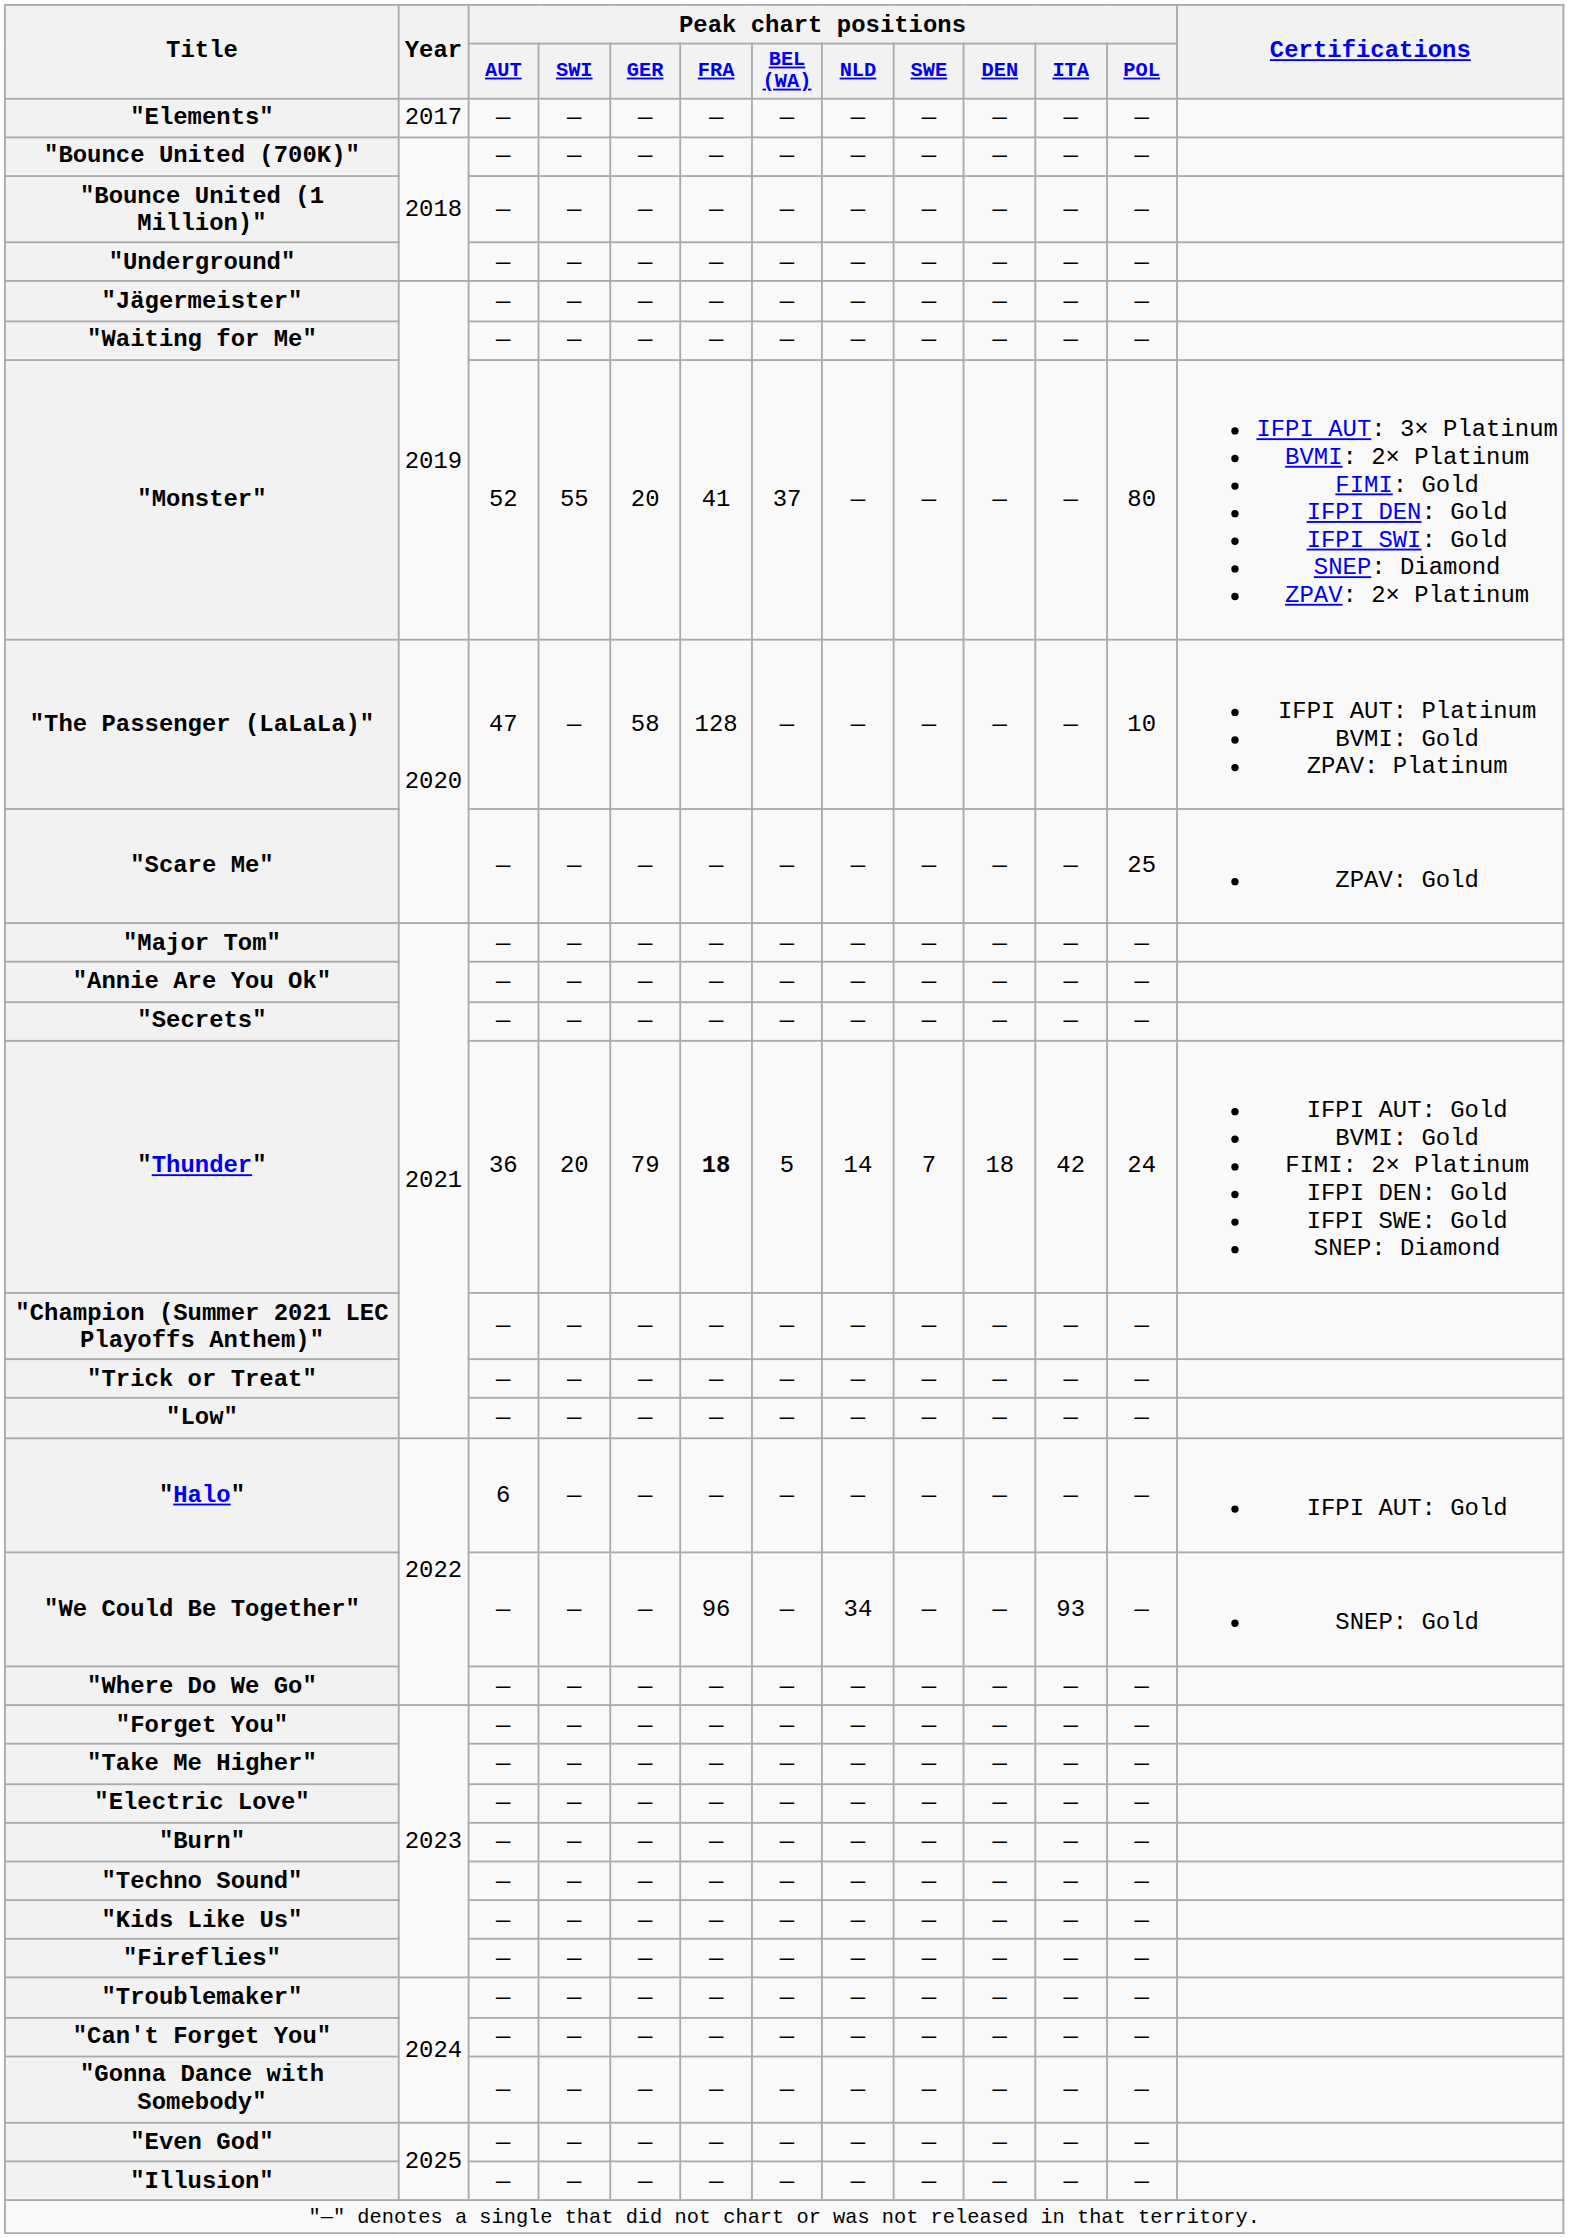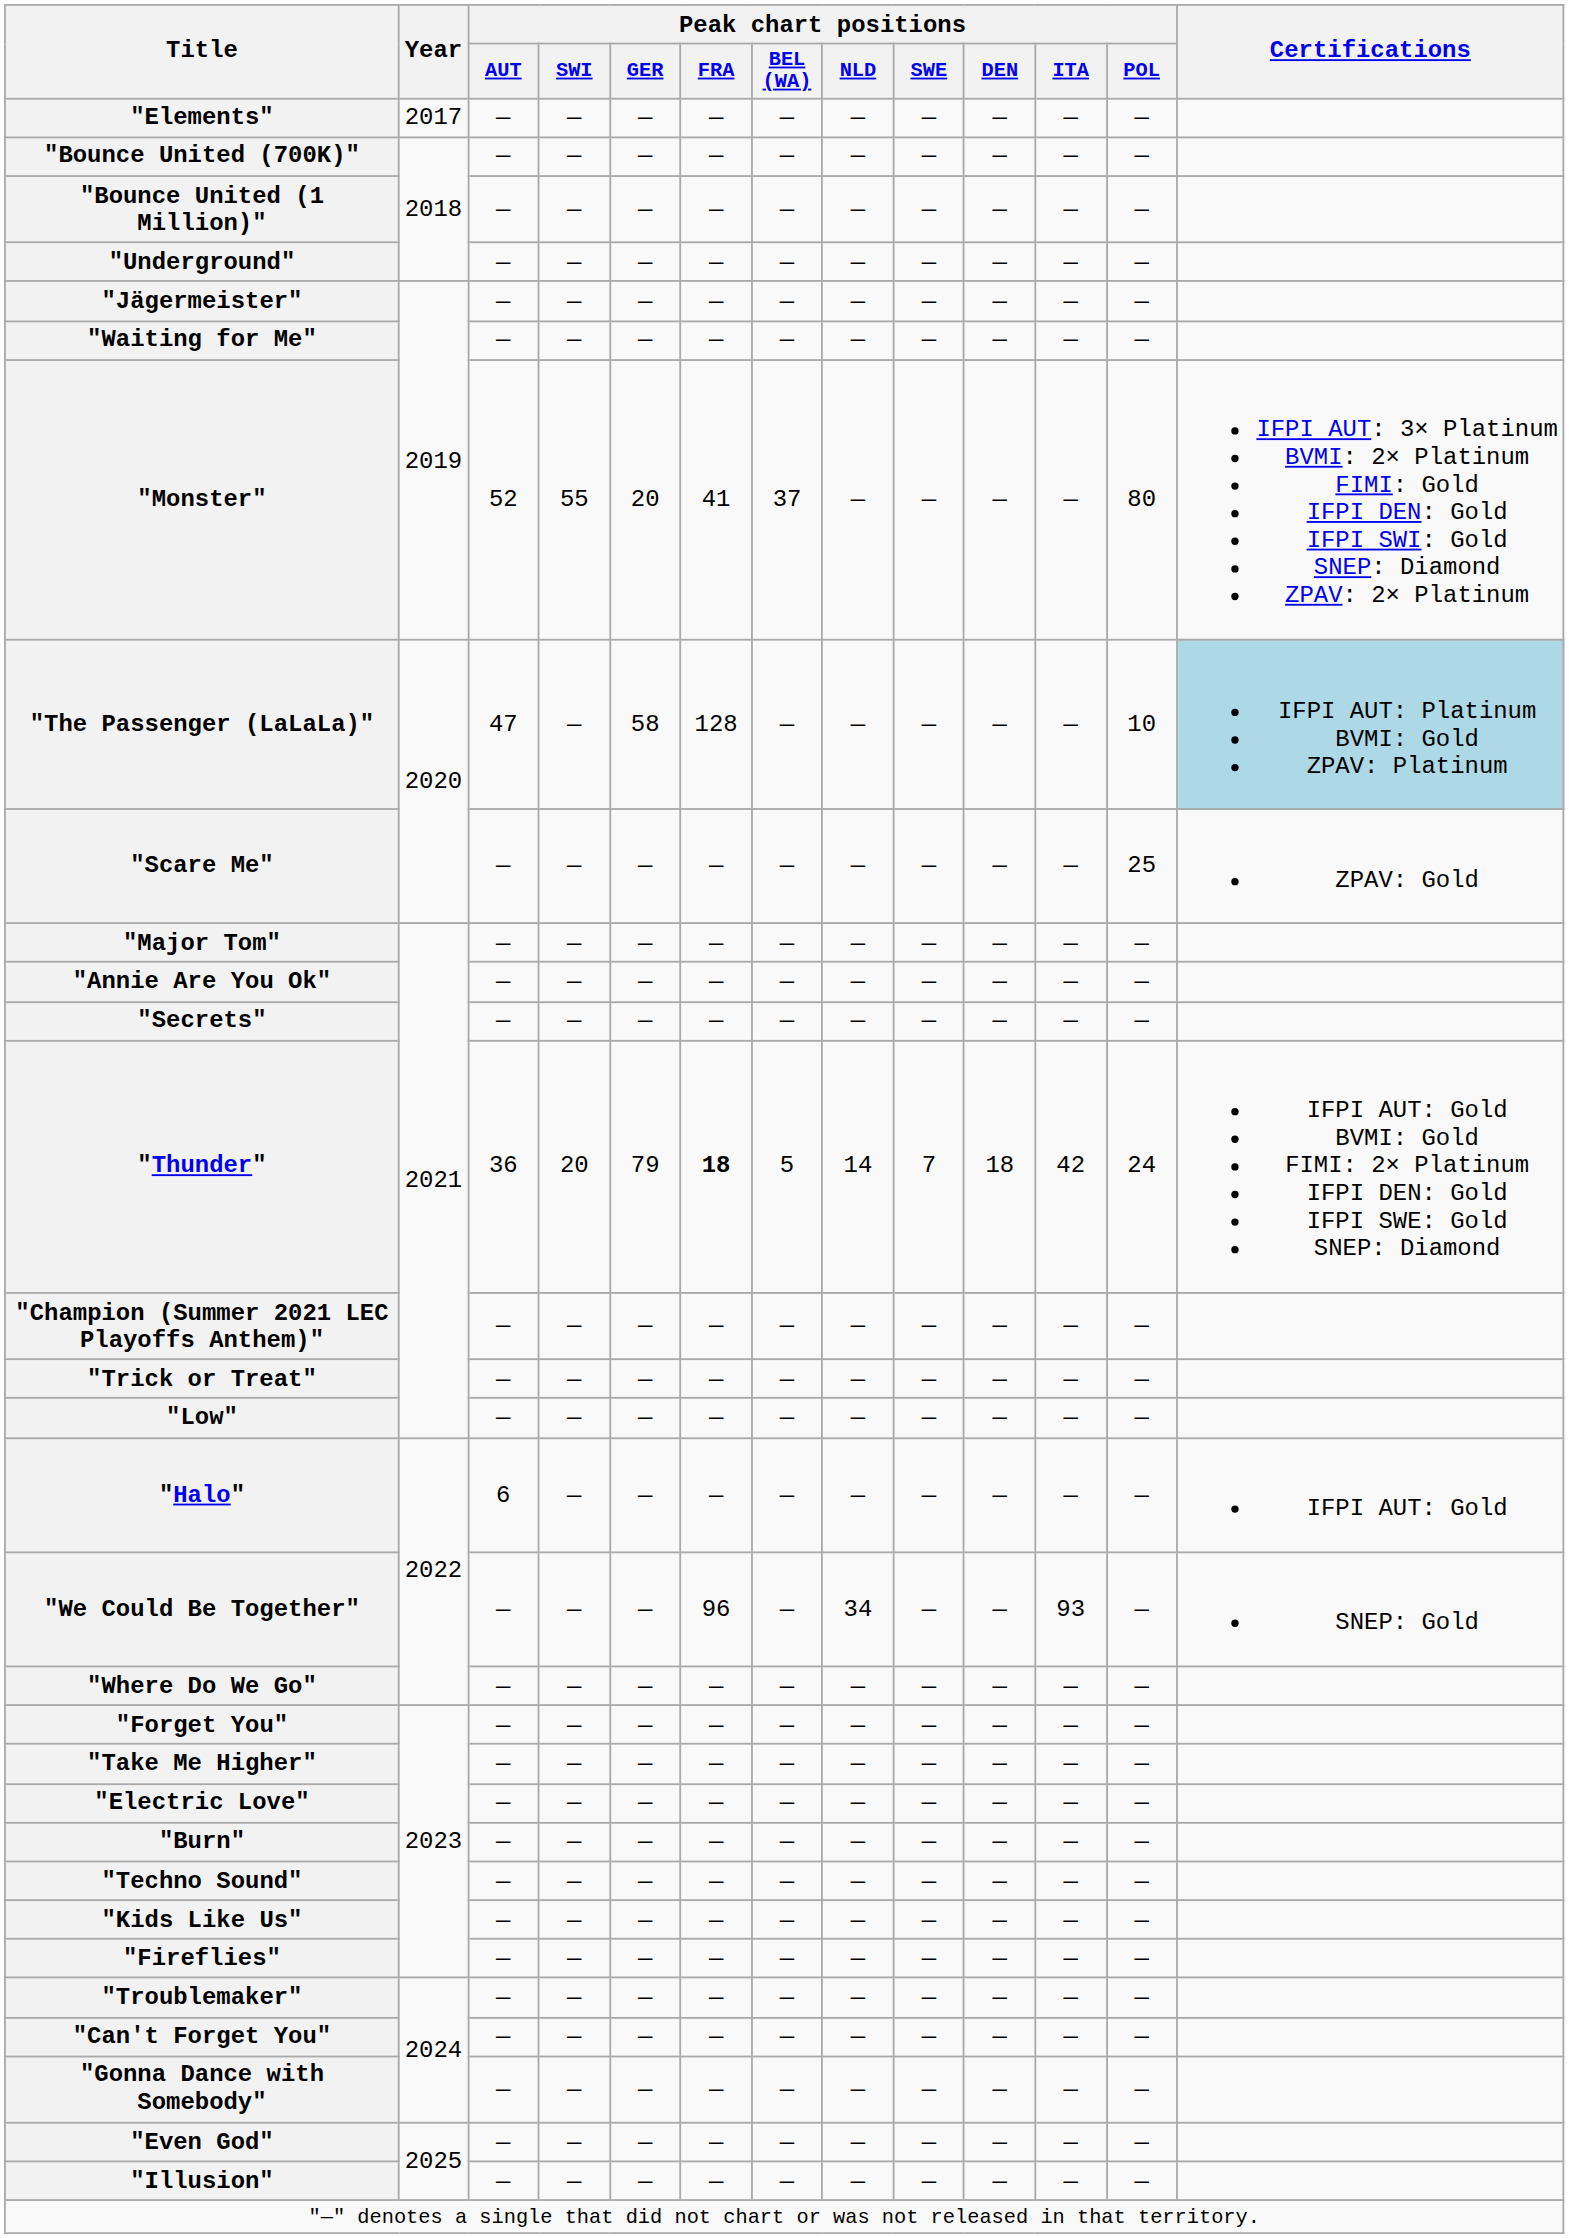(1370, 738) no background -> (1370, 738) lightblue background
